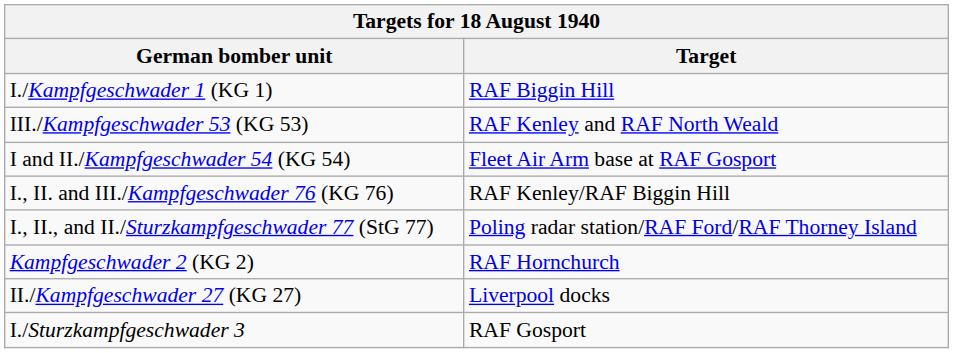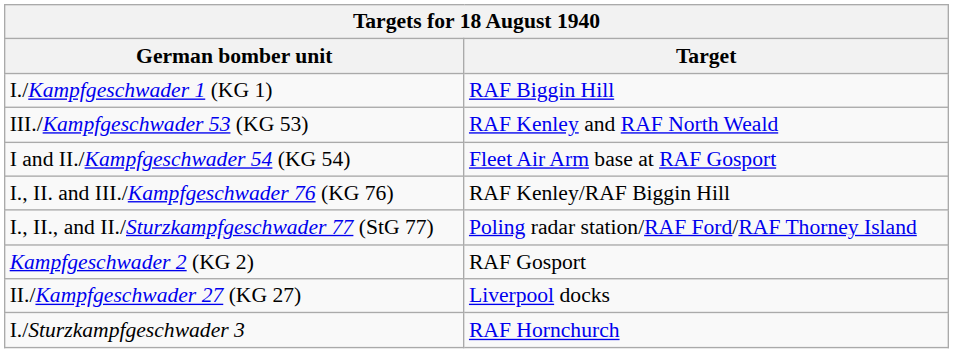(544, 261) RAF Hornchurch -> (527, 261) RAF Gosport
(527, 329) RAF Gosport -> (544, 329) RAF Hornchurch
